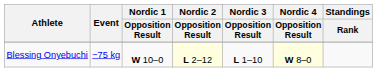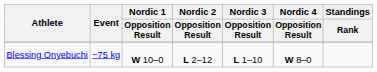(198, 60) lightyellow background -> (198, 60) no background
(298, 60) lightyellow background -> (298, 60) no background
